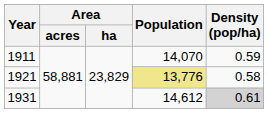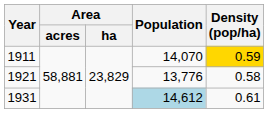(248, 56) no background -> (248, 56) gold background
(183, 77) khaki background -> (183, 77) no background
(183, 98) no background -> (183, 98) lightblue background
(248, 98) lightgrey background -> (248, 98) no background
